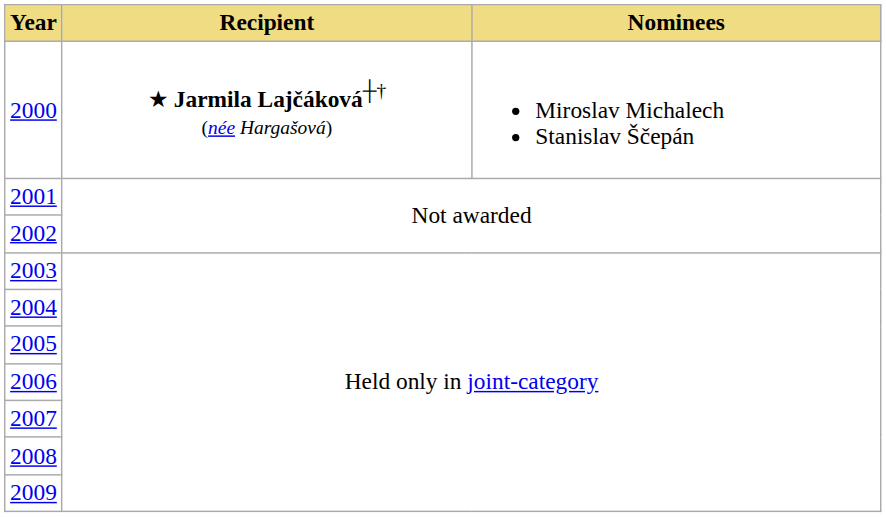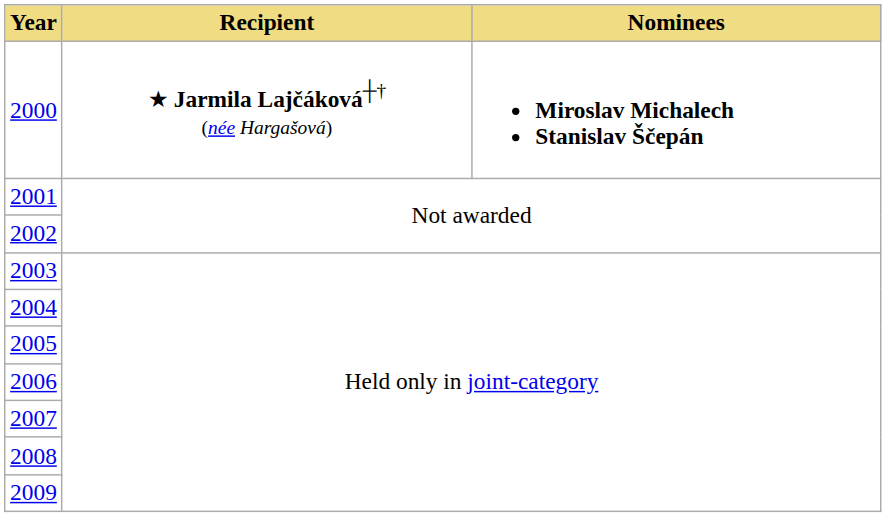(676, 123) normal -> (676, 123) bold
